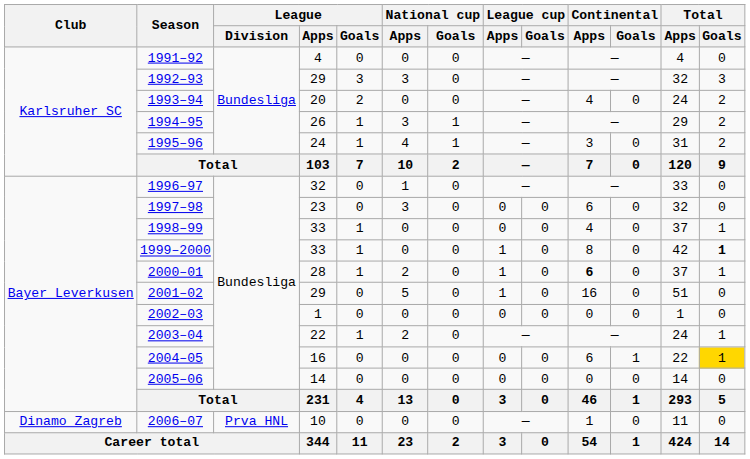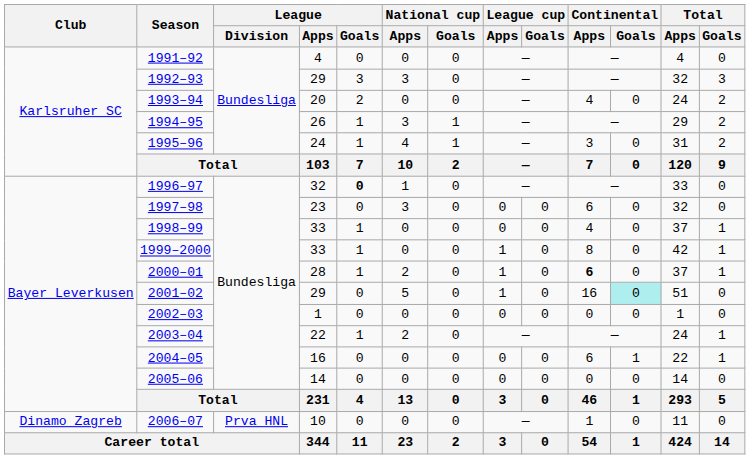(360, 186) normal -> (360, 186) bold
(722, 251) bold -> (722, 251) normal
(636, 293) no background -> (636, 293) paleturquoise background
(722, 358) gold background -> (722, 358) no background
